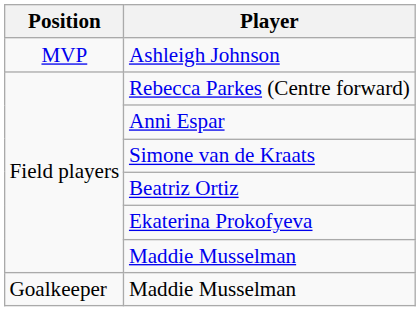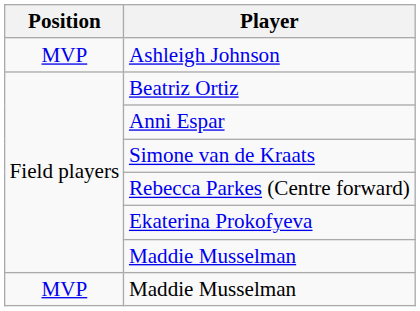(269, 88) Rebecca Parkes (Centre forward) -> (184, 88) Beatriz Ortiz
(184, 188) Beatriz Ortiz -> (269, 188) Rebecca Parkes (Centre forward)
(58, 289) Goalkeeper -> (64, 289) MVP
